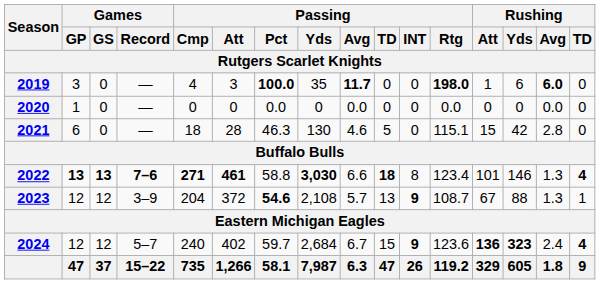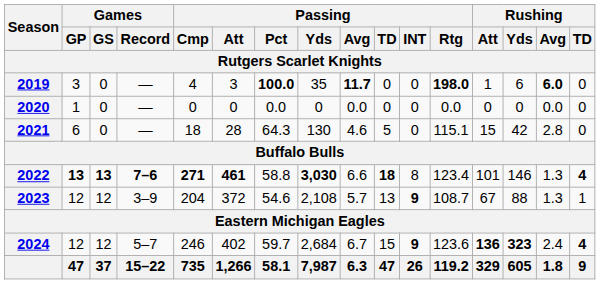(276, 130) 46.3 -> (276, 130) 64.3
(276, 198) bold -> (276, 198) normal
(193, 244) 240 -> (193, 244) 246
